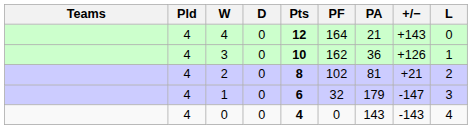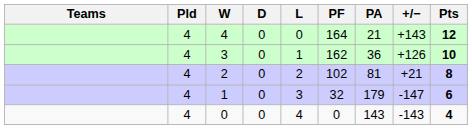columns swapped: (449, 14) <-> (299, 14)
